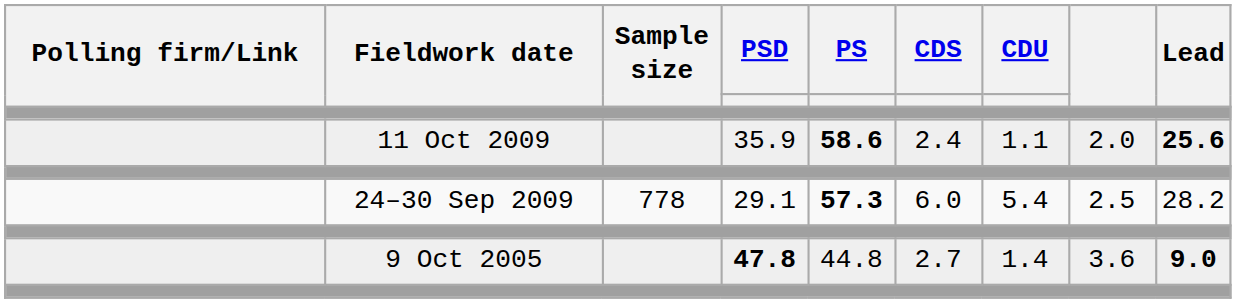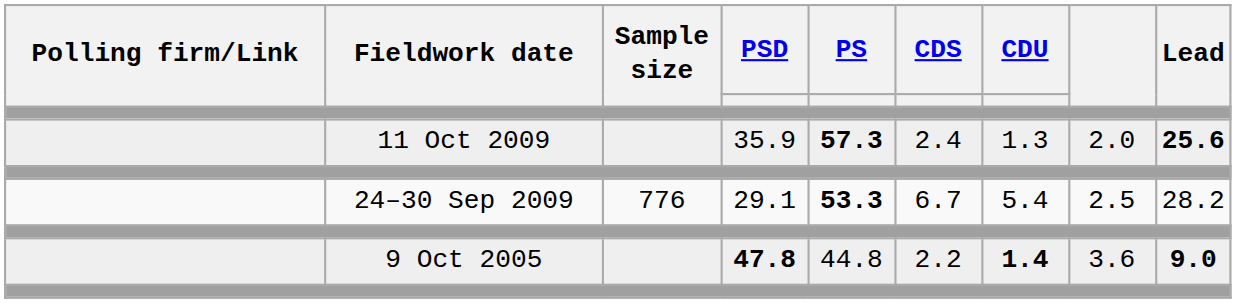(851, 143) 58.6 -> (851, 143) 57.3
(1025, 143) 1.1 -> (1025, 143) 1.3
(662, 202) 778 -> (662, 202) 776
(851, 202) 57.3 -> (851, 202) 53.3
(938, 202) 6.0 -> (938, 202) 6.7
(938, 261) 2.7 -> (938, 261) 2.2
(1025, 261) normal -> (1025, 261) bold
